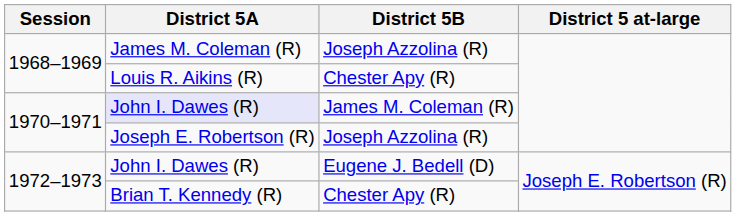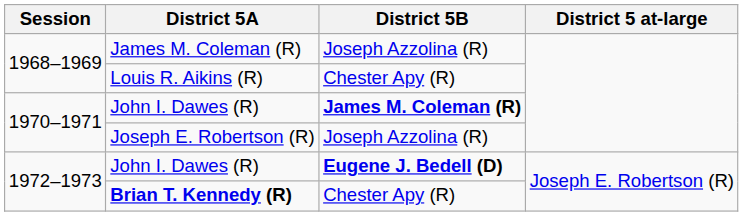(185, 107) lavender background -> (185, 107) no background
(419, 107) normal -> (422, 107) bold
(409, 166) normal -> (413, 166) bold
(196, 195) normal -> (201, 195) bold
